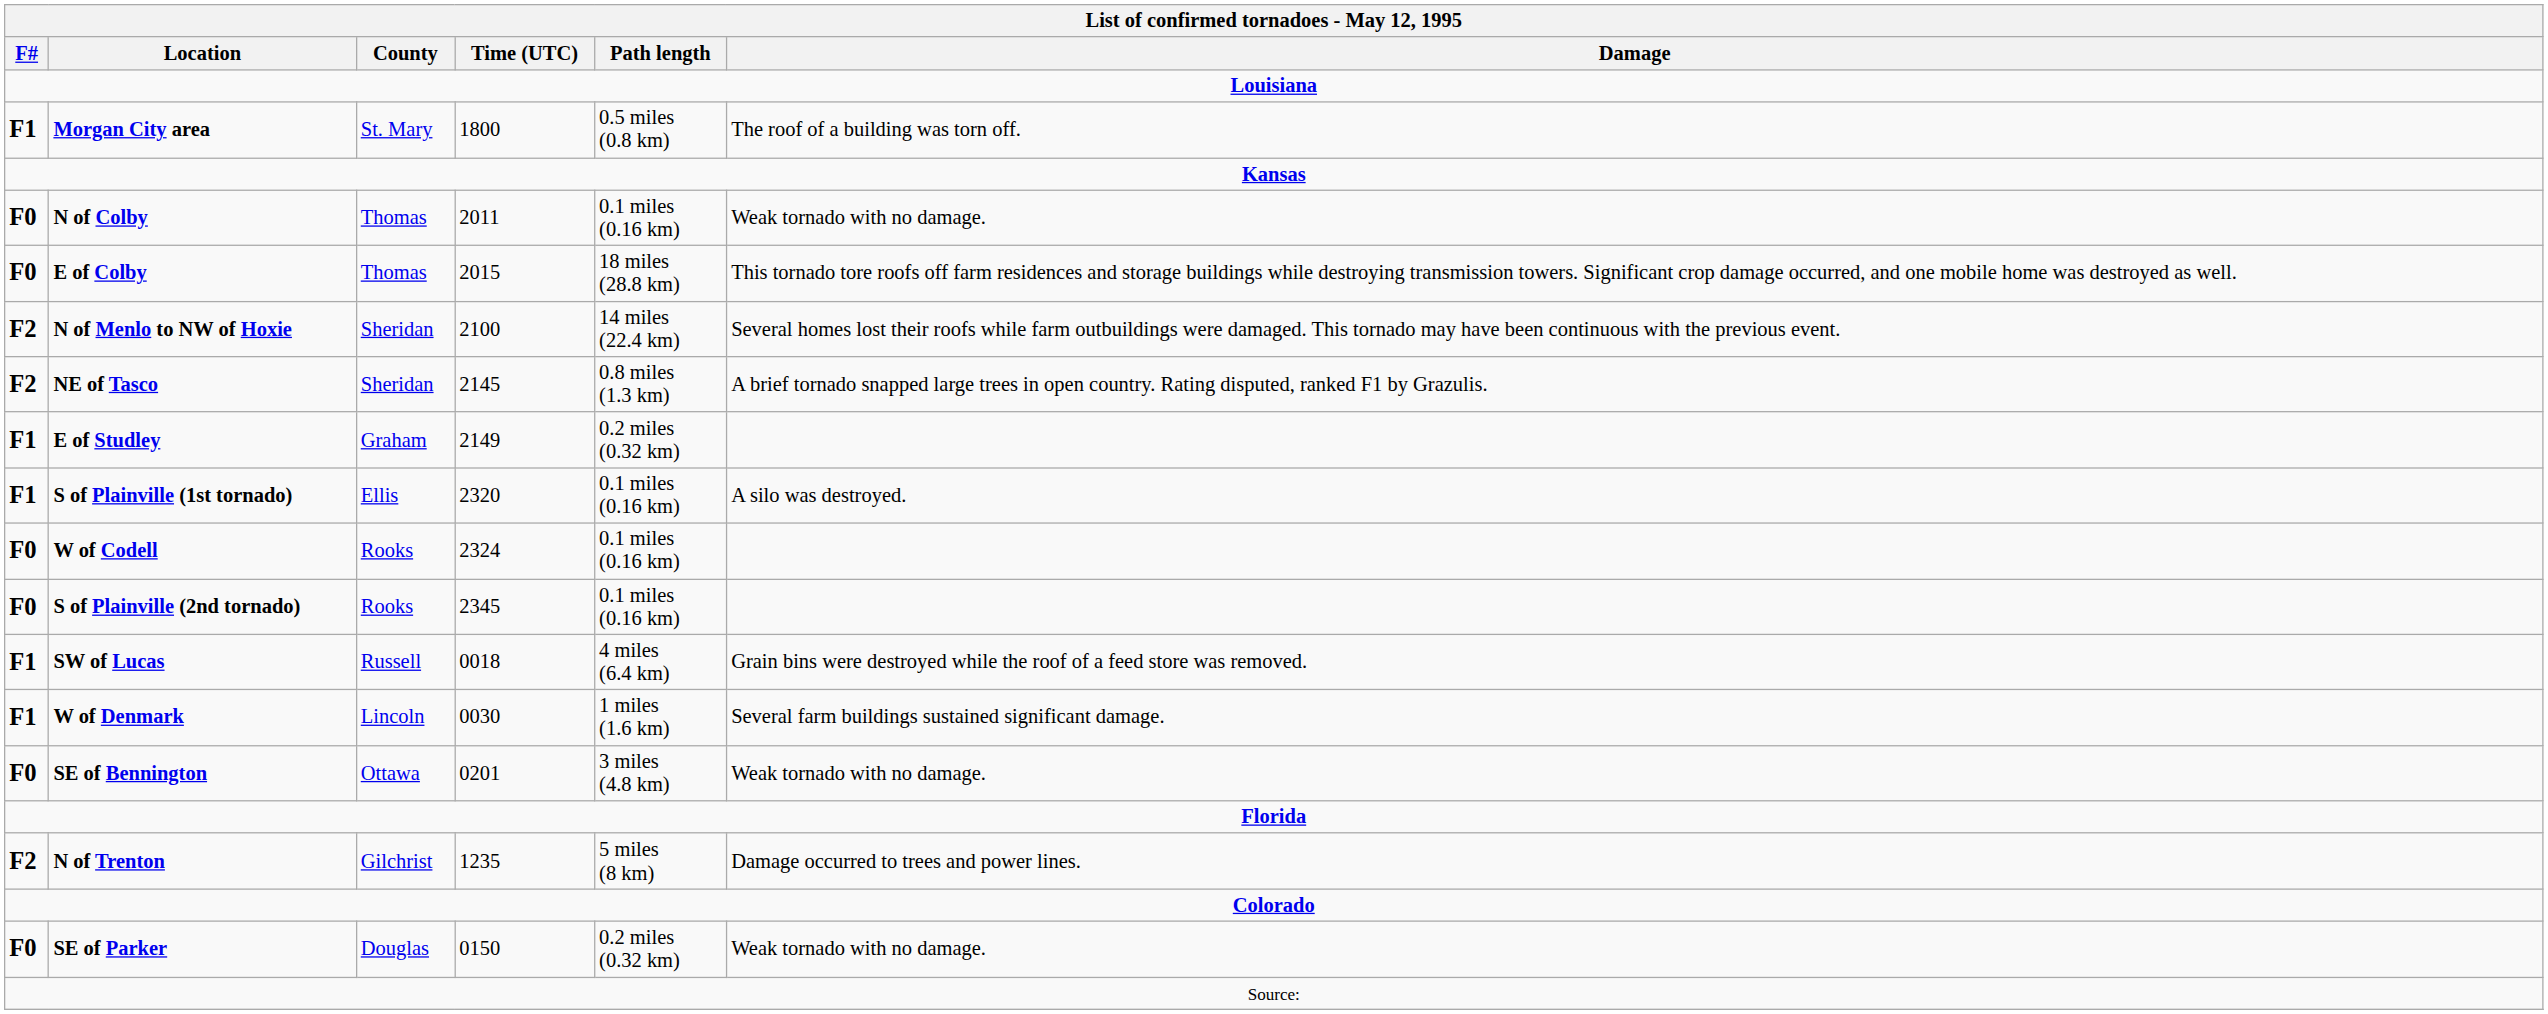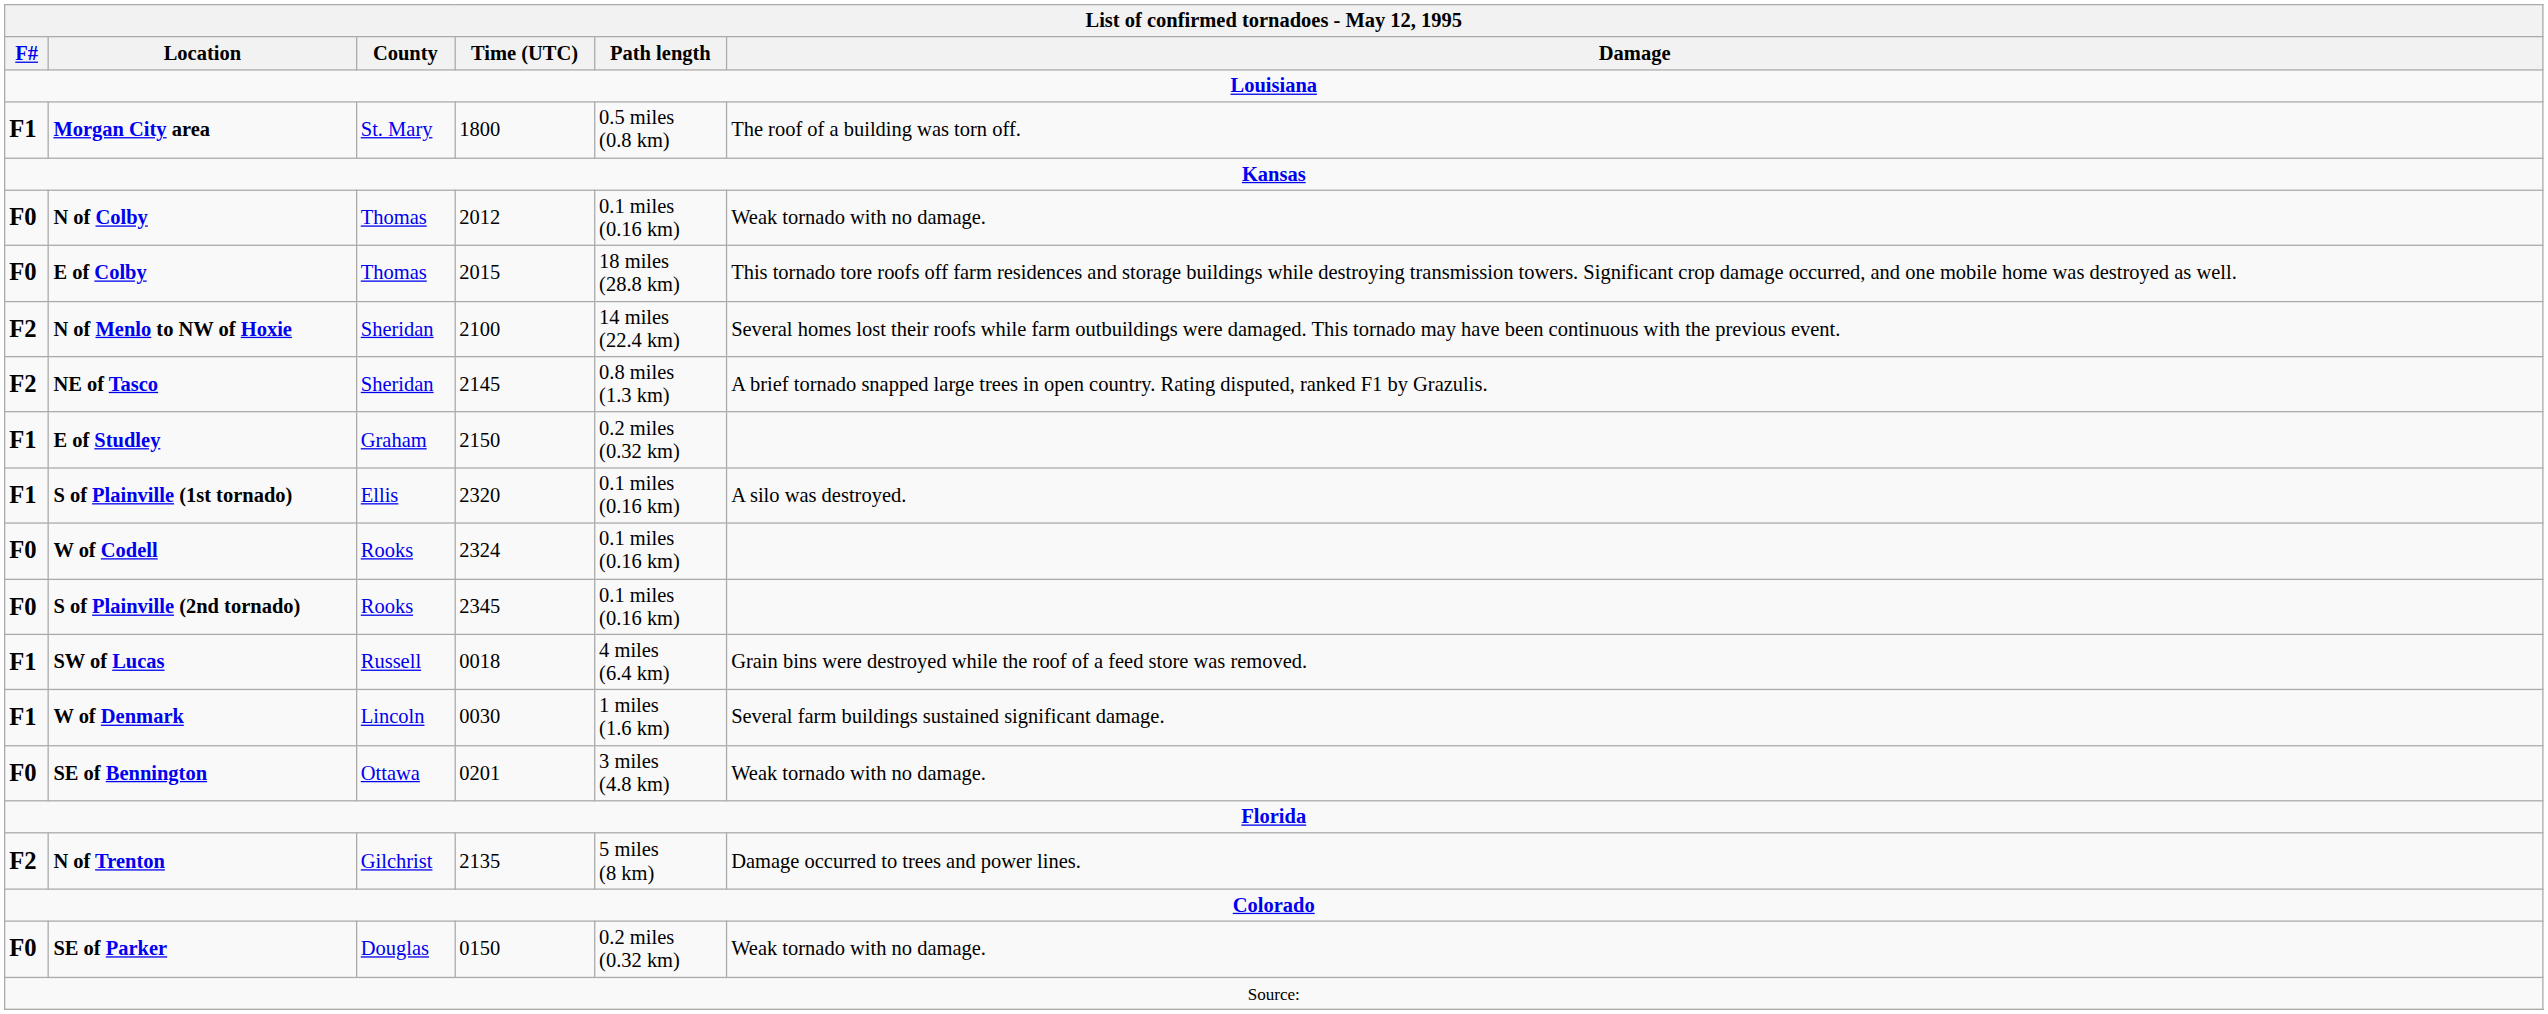(479, 217) 2011 -> (480, 217) 2012
(480, 439) 2149 -> (480, 439) 2150
(480, 860) 1235 -> (480, 860) 2135
